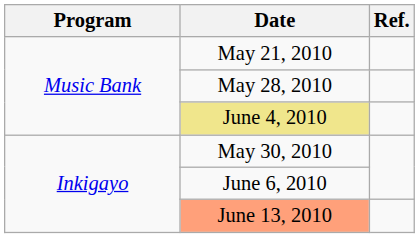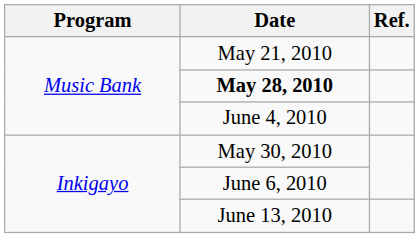(275, 85) normal -> (275, 85) bold
(275, 118) khaki background -> (275, 118) no background
(275, 215) lightsalmon background -> (275, 215) no background
